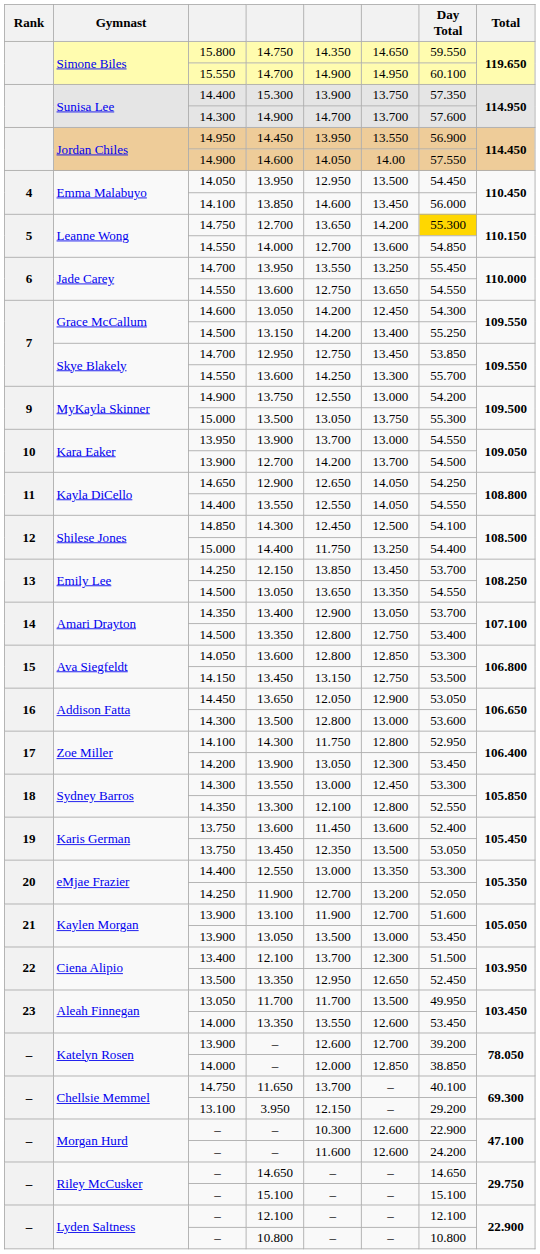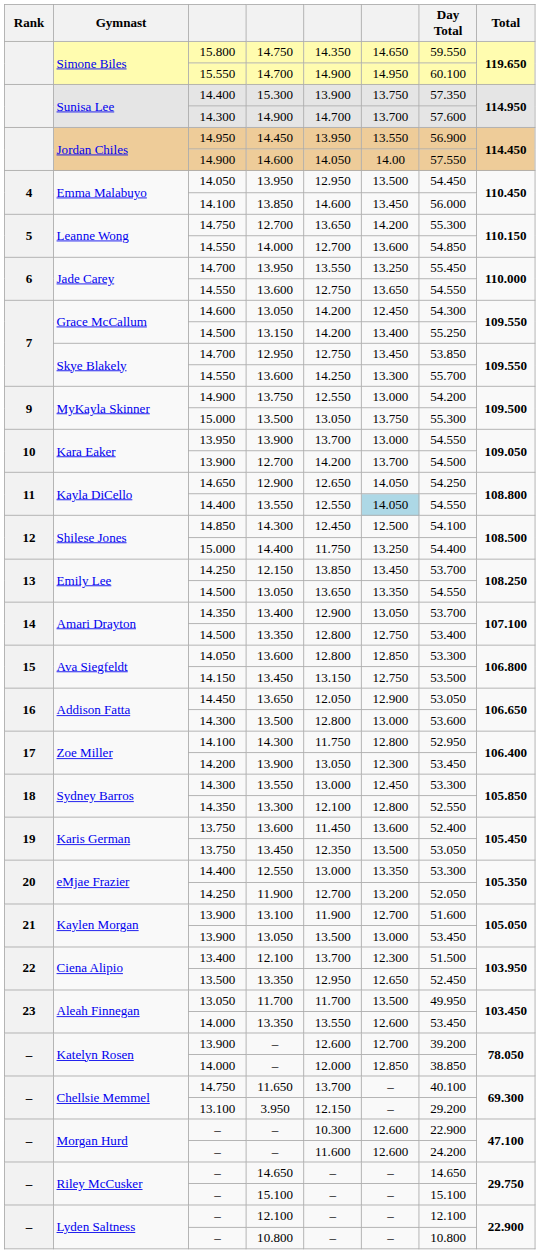(448, 224) gold background -> (448, 224) no background
(390, 505) no background -> (390, 505) lightblue background
